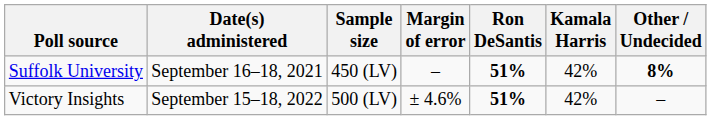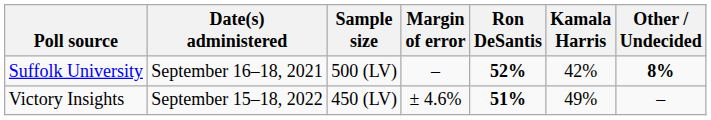(364, 70) 450 (LV) -> (364, 70) 500 (LV)
(508, 70) 51% -> (508, 70) 52%
(364, 100) 500 (LV) -> (364, 100) 450 (LV)
(581, 100) 42% -> (581, 100) 49%
